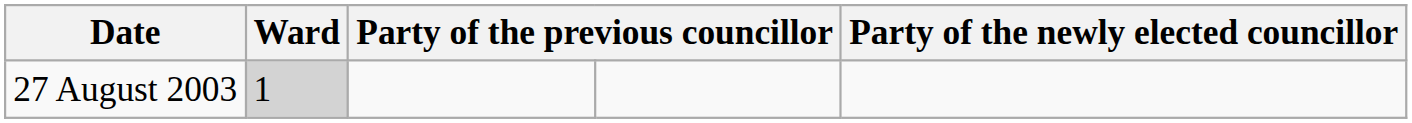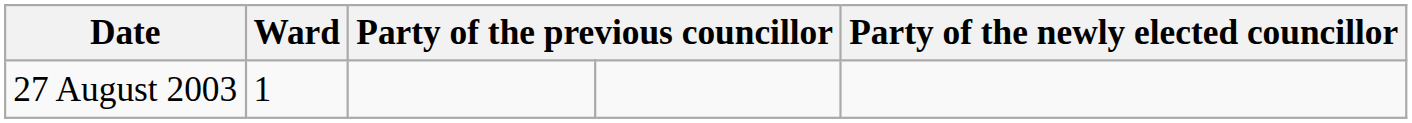(262, 88) lightgrey background -> (262, 88) no background
